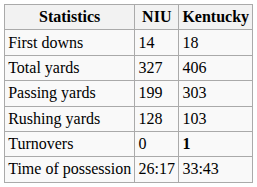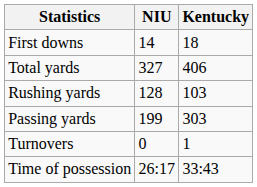rows swapped: (54, 118) <-> (52, 93)
(186, 144) bold -> (186, 144) normal
